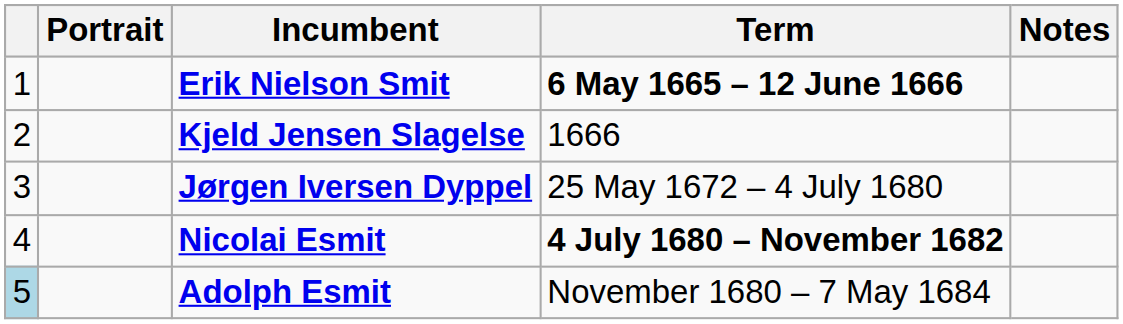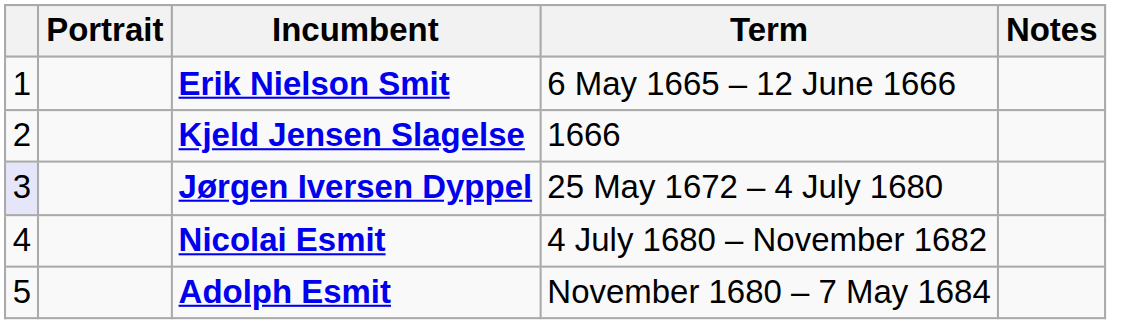(755, 82) bold -> (752, 82) normal
(22, 187) no background -> (22, 187) lavender background
(775, 239) bold -> (767, 239) normal
(22, 291) lightblue background -> (22, 291) no background
